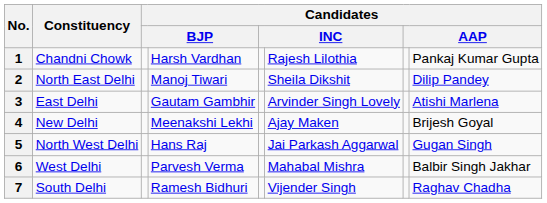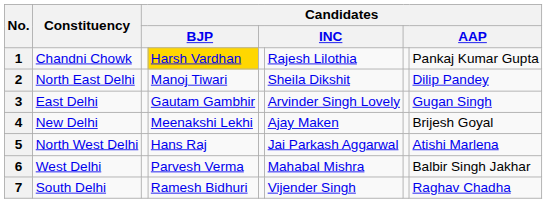(196, 58) no background -> (196, 58) gold background
(456, 101) Atishi Marlena -> (452, 101) Gugan Singh
(452, 144) Gugan Singh -> (456, 144) Atishi Marlena
